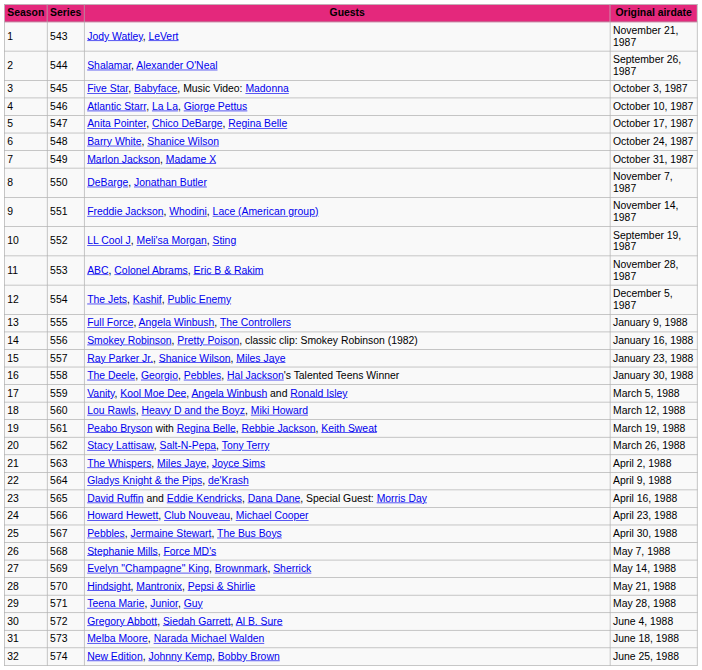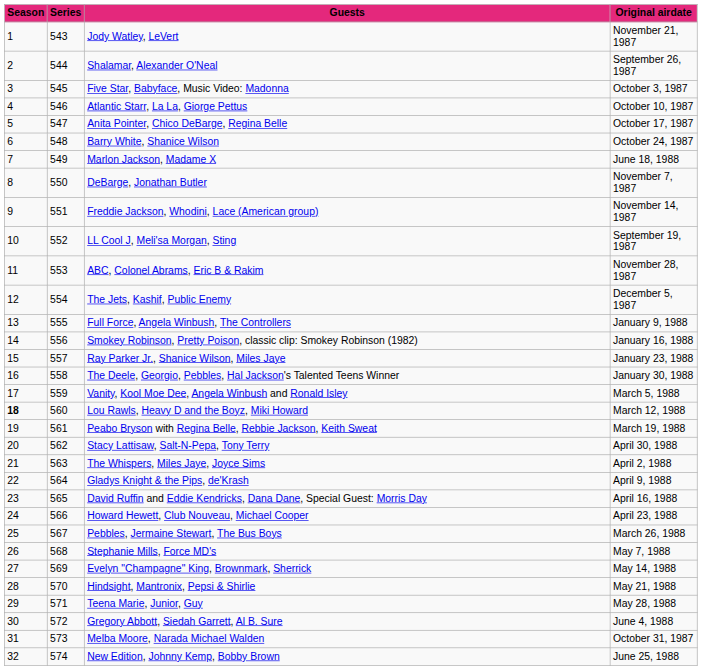(653, 159) October 31, 1987 -> (646, 159) June 18, 1988
(13, 411) normal -> (13, 411) bold
(649, 446) March 26, 1988 -> (645, 446) April 30, 1988
(645, 533) April 30, 1988 -> (649, 533) March 26, 1988
(646, 639) June 18, 1988 -> (653, 639) October 31, 1987
